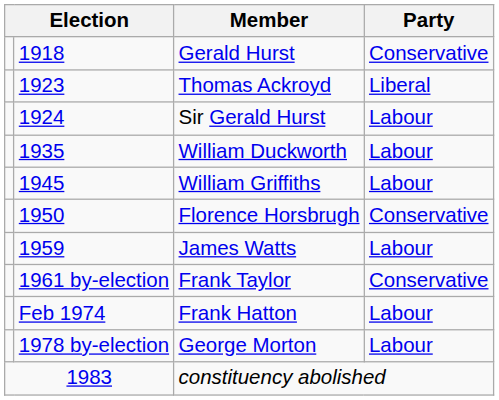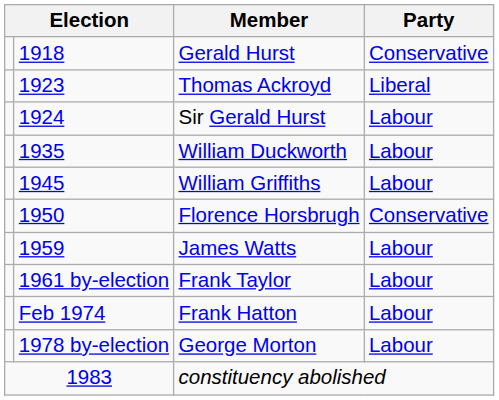(429, 280) Conservative -> (401, 280) Labour
